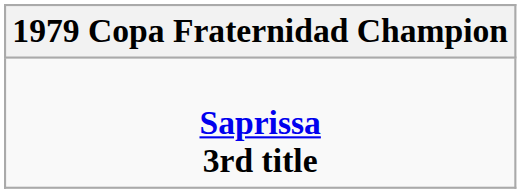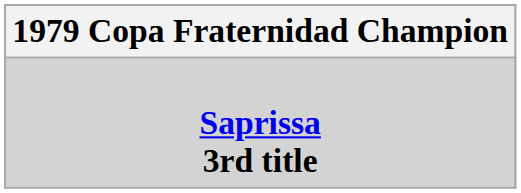(260, 141) no background -> (260, 141) lightgrey background
